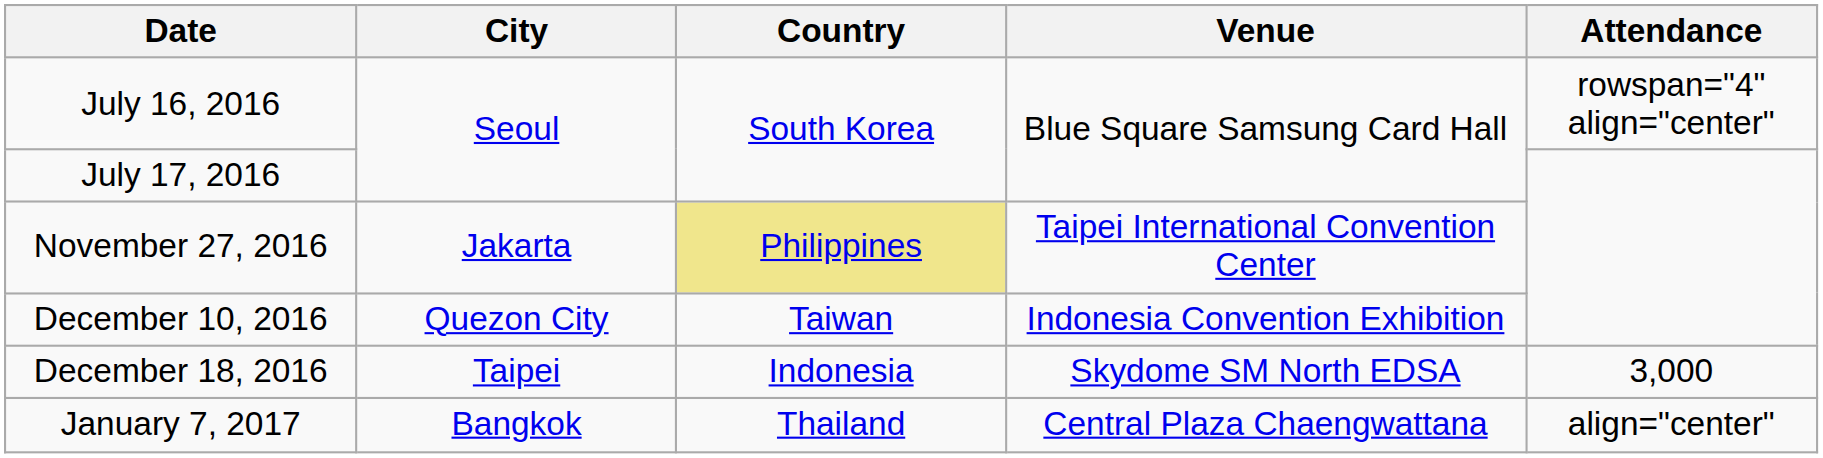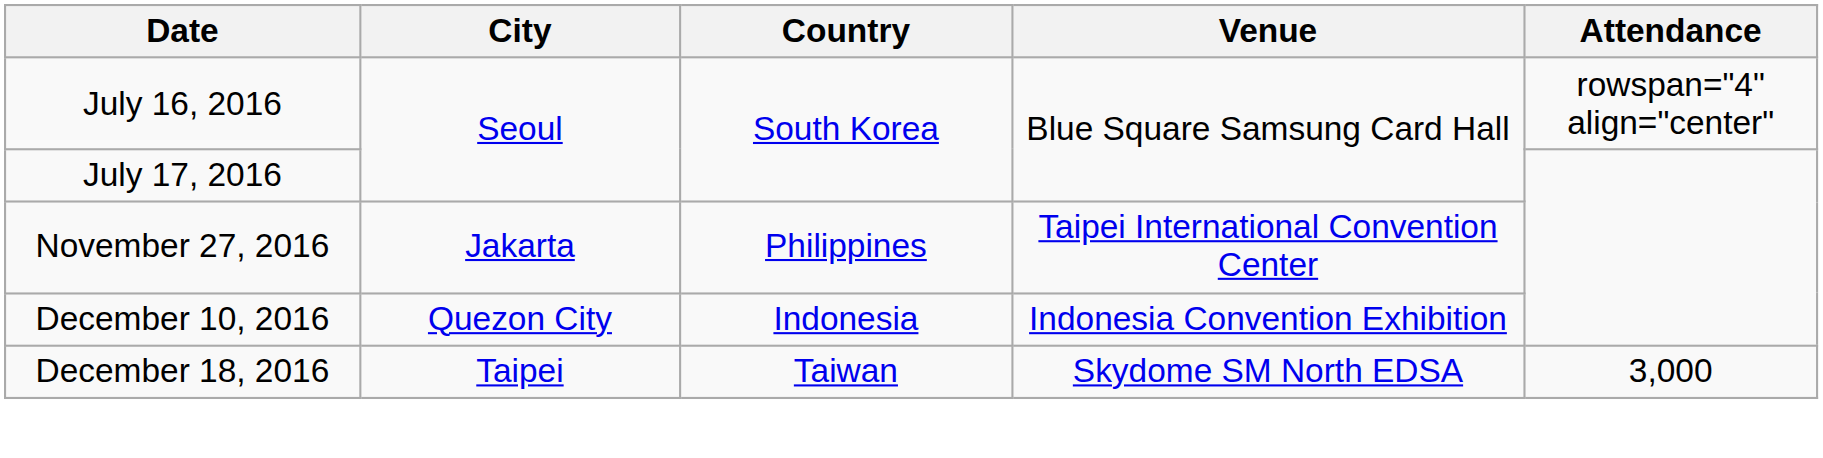(841, 246) khaki background -> (846, 246) no background
(841, 318) Taiwan -> (846, 318) Indonesia
(841, 371) Indonesia -> (846, 371) Taiwan
- row: (181, 424)
